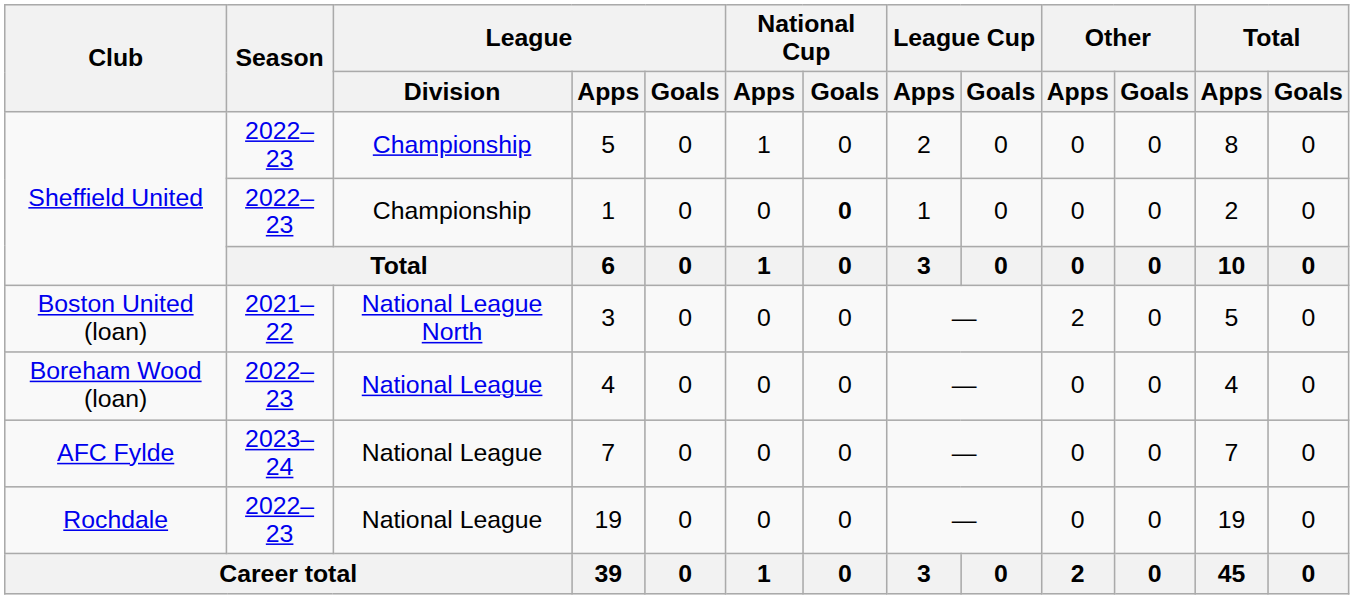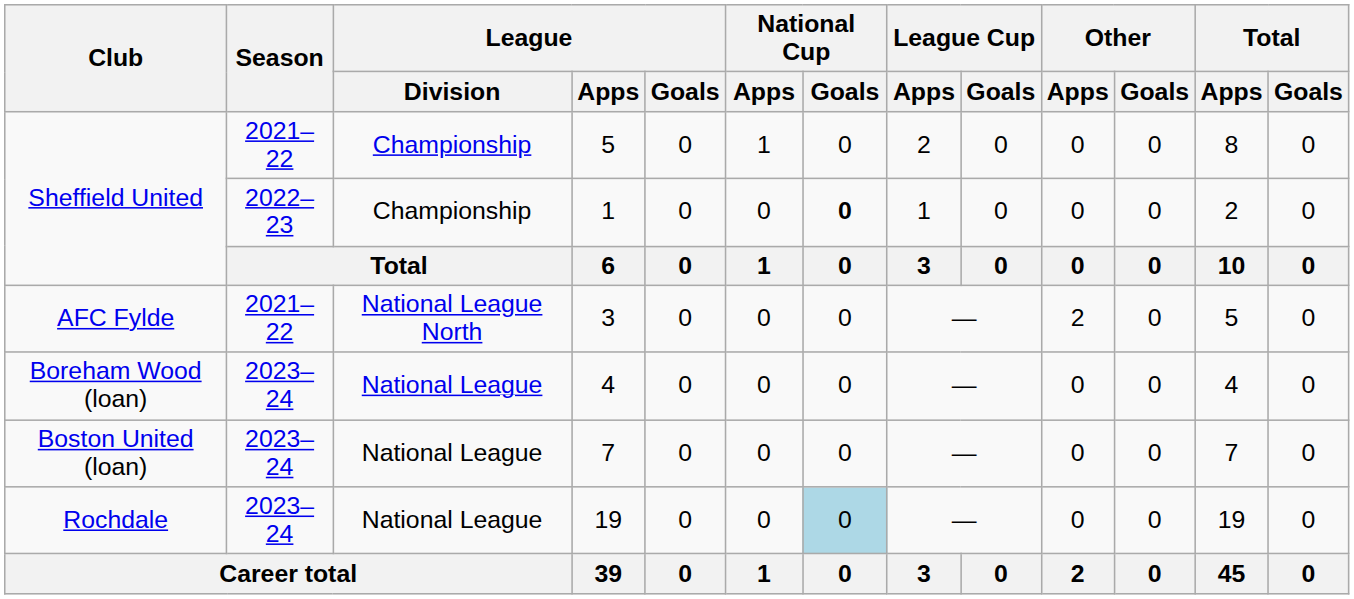(280, 144) 2022–23 -> (280, 144) 2021–22
(116, 318) Boston United (loan) -> (116, 318) AFC Fylde
(280, 385) 2022–23 -> (280, 385) 2023–24
(116, 452) AFC Fylde -> (116, 452) Boston United (loan)
(280, 520) 2022–23 -> (280, 520) 2023–24
(845, 520) no background -> (845, 520) lightblue background
